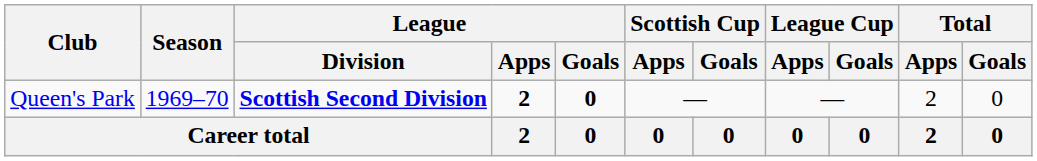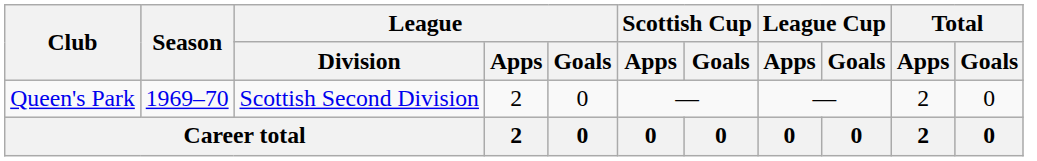(363, 98) bold -> (359, 98) normal
(524, 98) bold -> (516, 98) normal
(590, 98) bold -> (582, 98) normal
